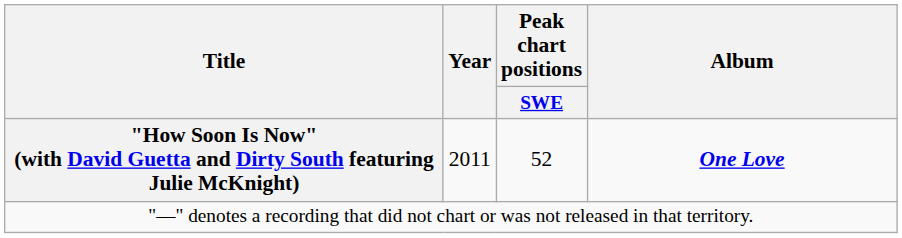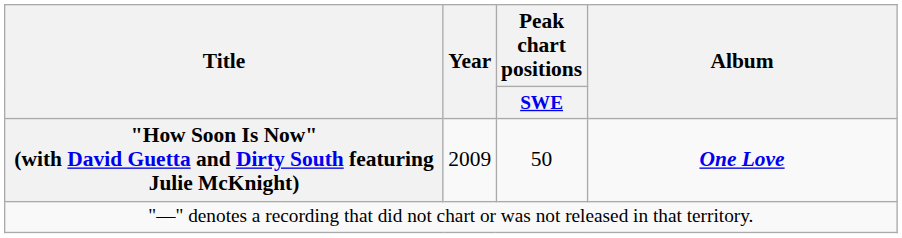(470, 159) 2011 -> (470, 159) 2009
(542, 159) 52 -> (542, 159) 50
